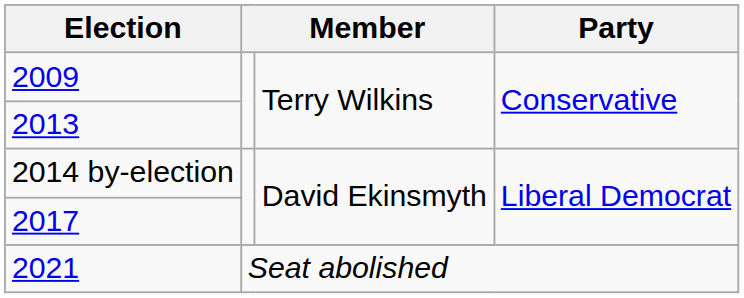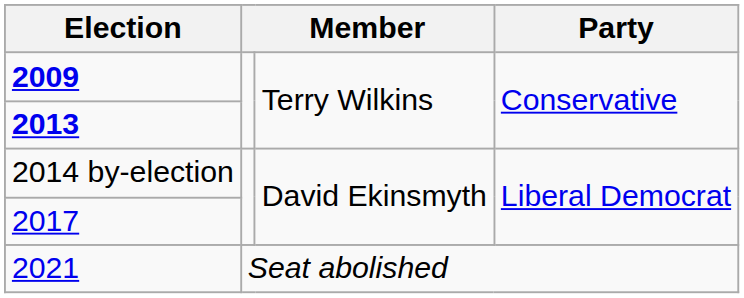(46, 76) normal -> (46, 76) bold
(46, 124) normal -> (46, 124) bold
